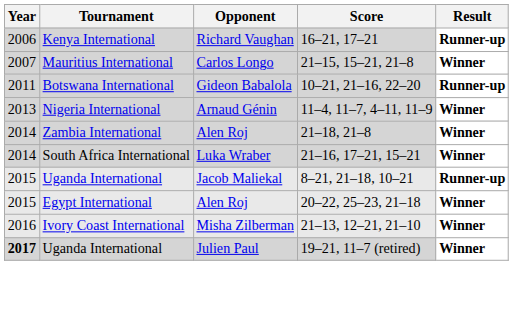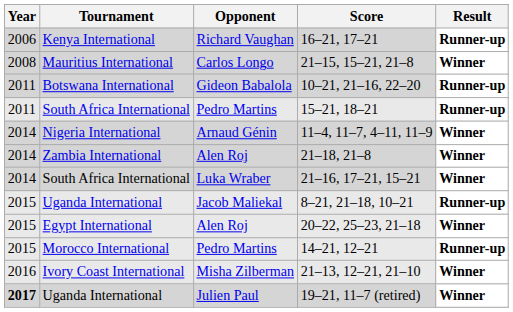(22, 63) 2007 -> (22, 63) 2008
+ row: (339, 109)
(22, 109) 2013 -> (22, 132) 2014
+ row: (339, 249)
